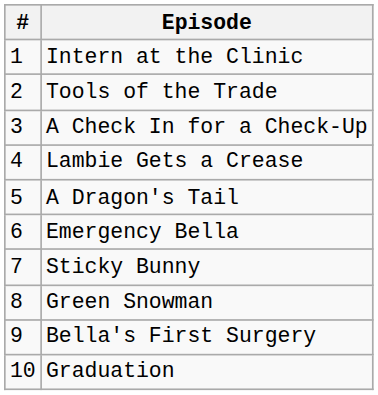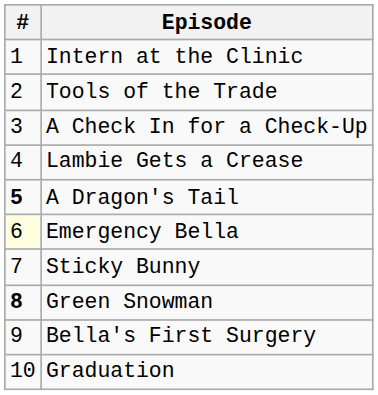(16, 197) normal -> (16, 197) bold
(16, 232) no background -> (16, 232) lightyellow background
(16, 302) normal -> (16, 302) bold
